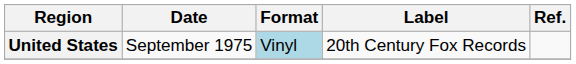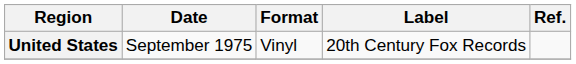(279, 45) lightblue background -> (279, 45) no background
